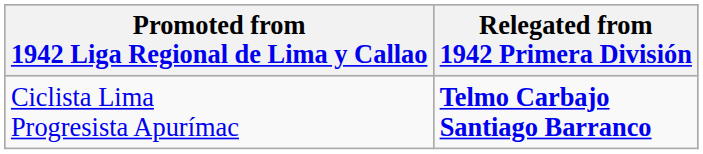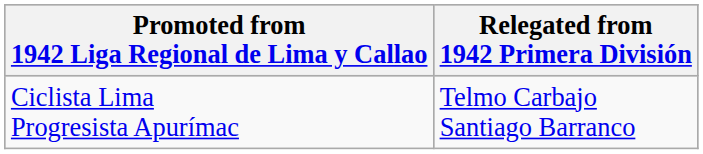(546, 111) bold -> (537, 111) normal
